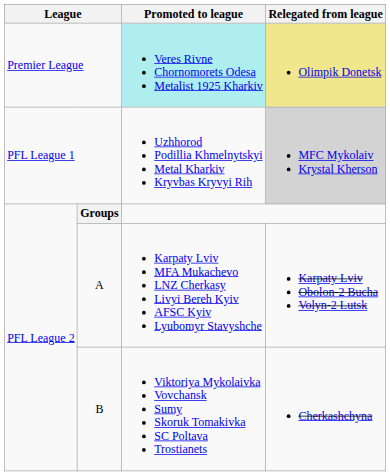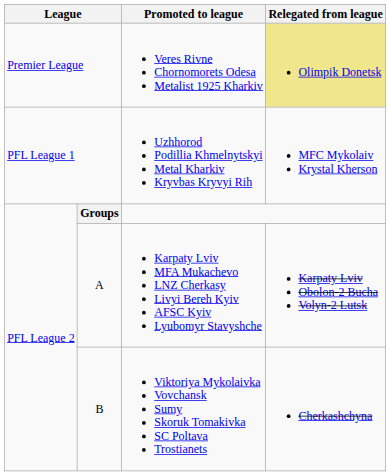(194, 72) paleturquoise background -> (194, 72) no background
(326, 162) lightgrey background -> (326, 162) no background
